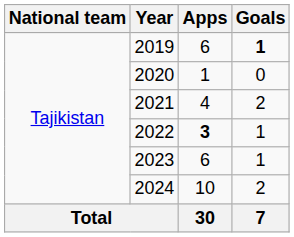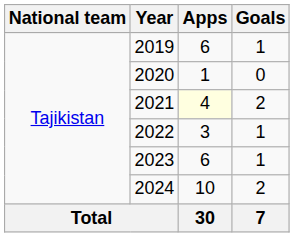(261, 47) bold -> (261, 47) normal
(205, 103) no background -> (205, 103) lightyellow background
(205, 132) bold -> (205, 132) normal
